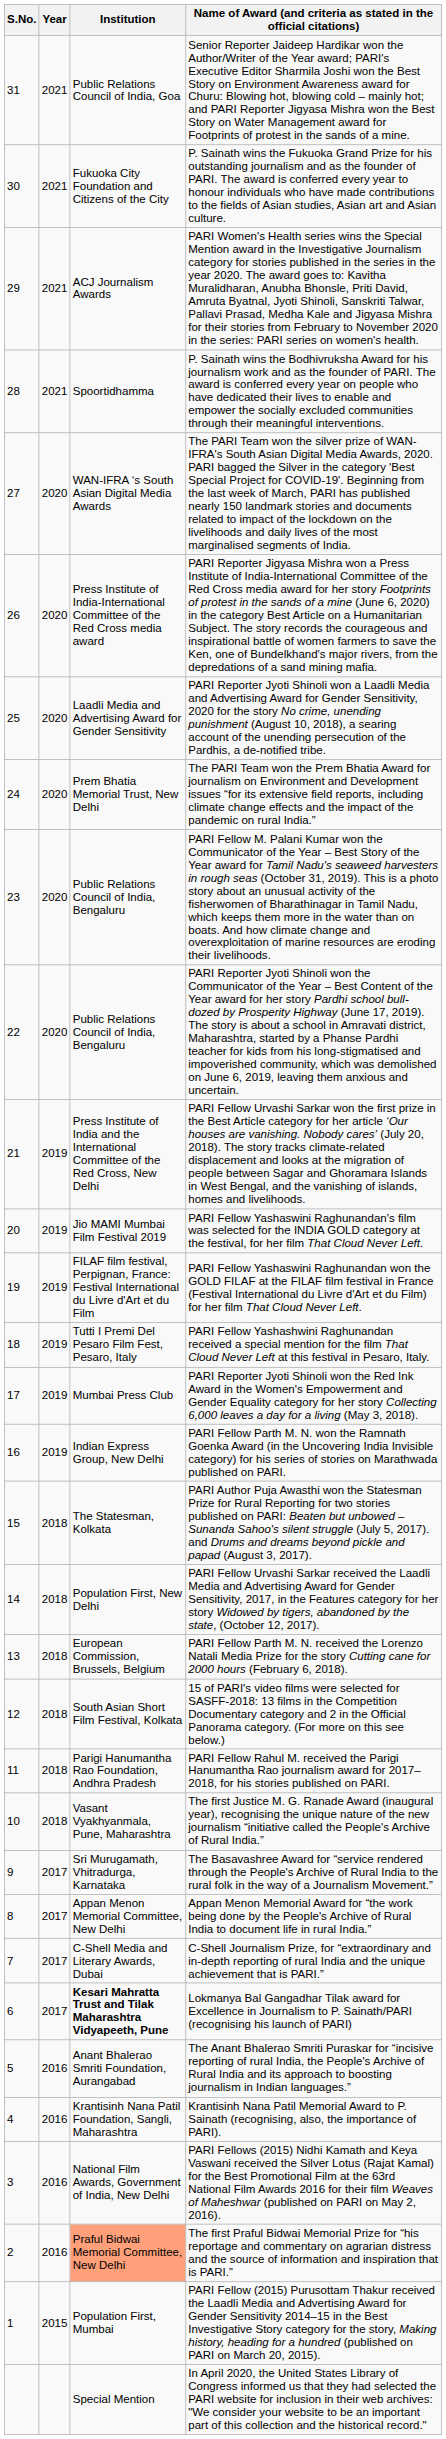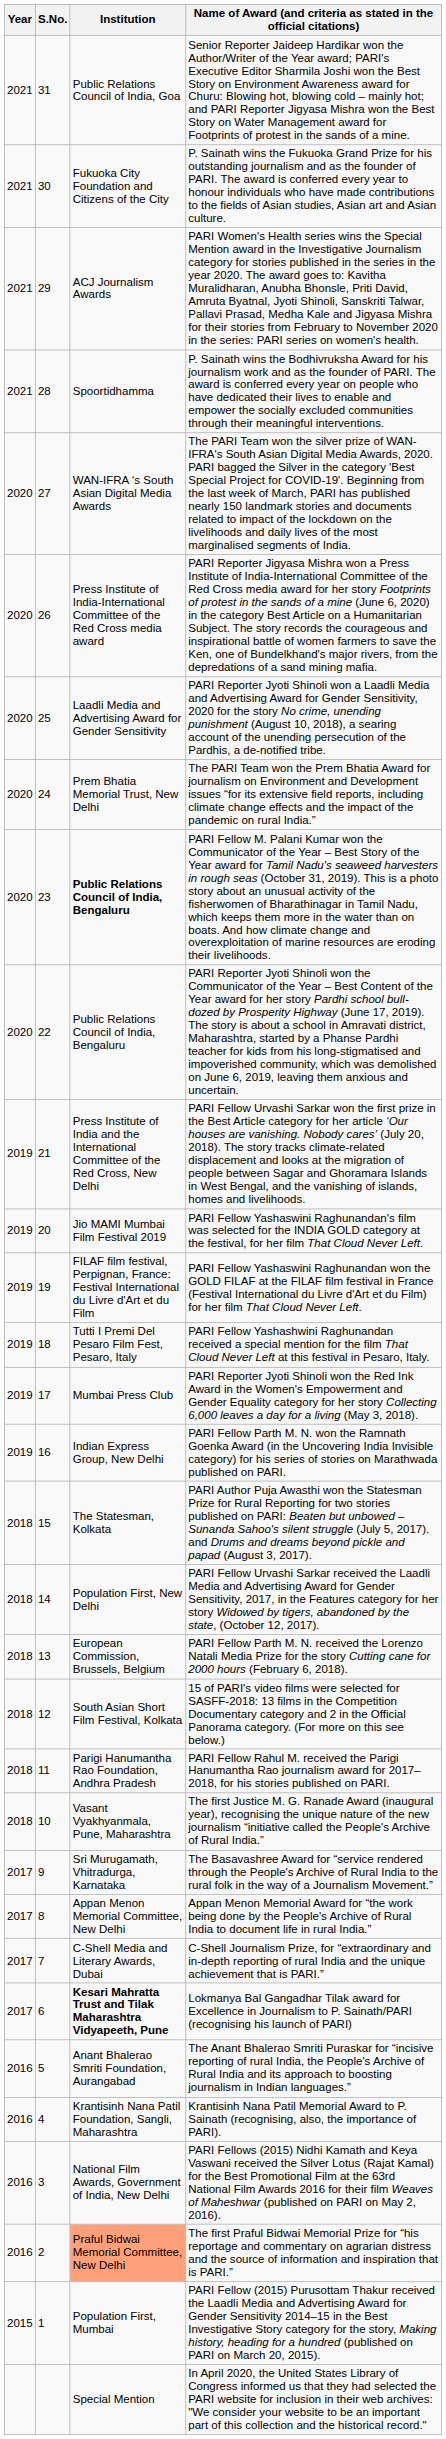columns swapped: (22, 20) <-> (55, 20)
(114, 897) normal -> (118, 897) bold
